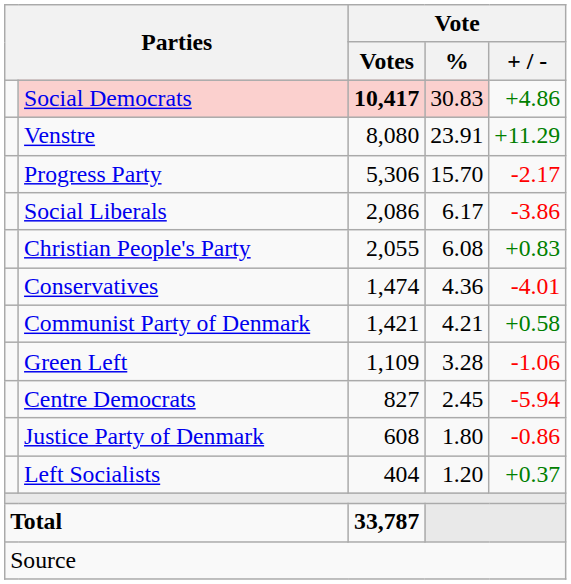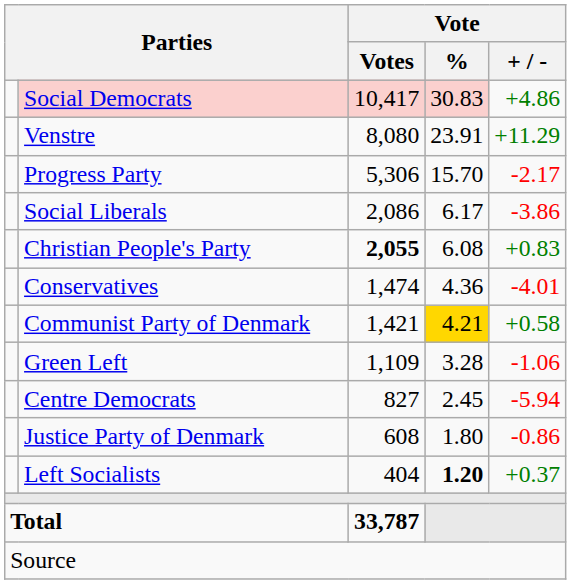(387, 98) bold -> (387, 98) normal
(393, 248) normal -> (393, 248) bold
(463, 323) no background -> (463, 323) gold background
(463, 473) normal -> (463, 473) bold
